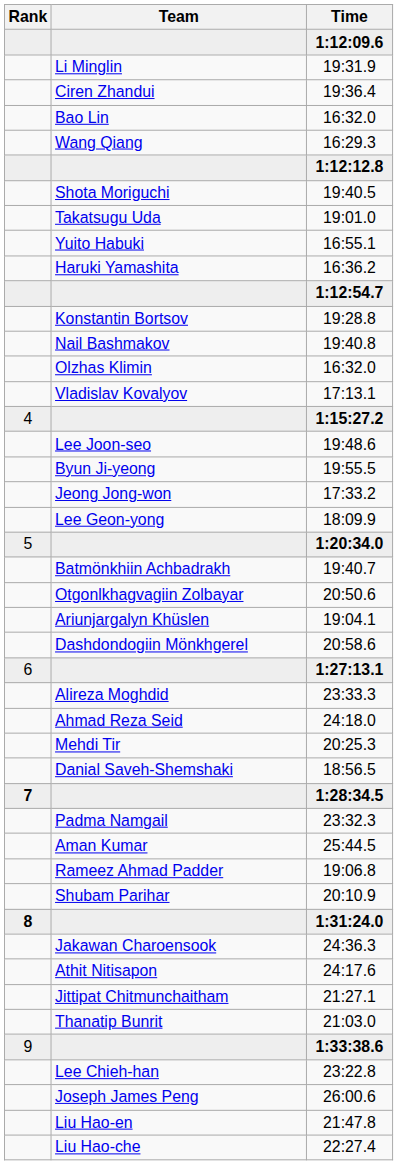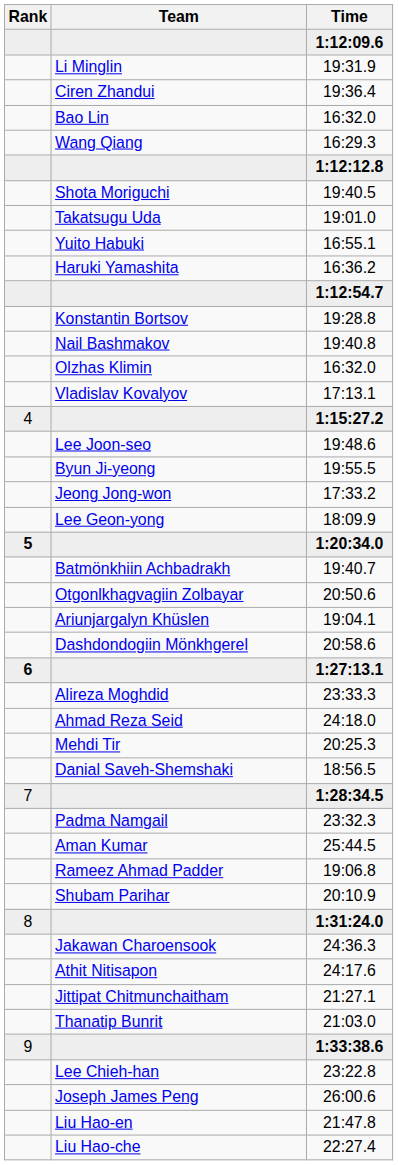(28, 544) normal -> (28, 544) bold
(28, 670) normal -> (28, 670) bold
(28, 795) bold -> (28, 795) normal
(28, 921) bold -> (28, 921) normal
